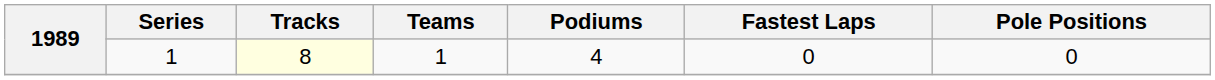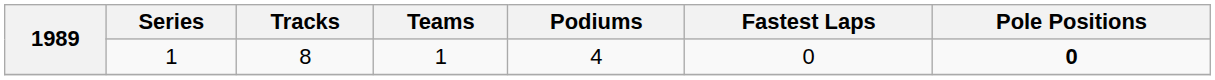(305, 56) lightyellow background -> (305, 56) no background
(1072, 56) normal -> (1072, 56) bold
